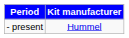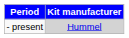(84, 27) no background -> (84, 27) lightgrey background
